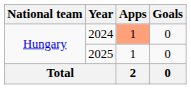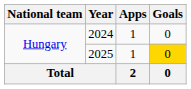(133, 34) lightsalmon background -> (133, 34) no background
(168, 53) no background -> (168, 53) gold background
